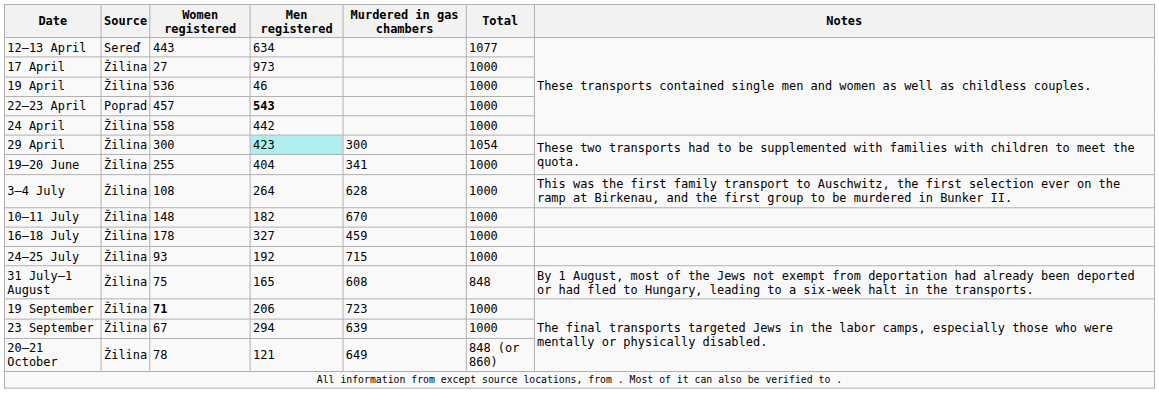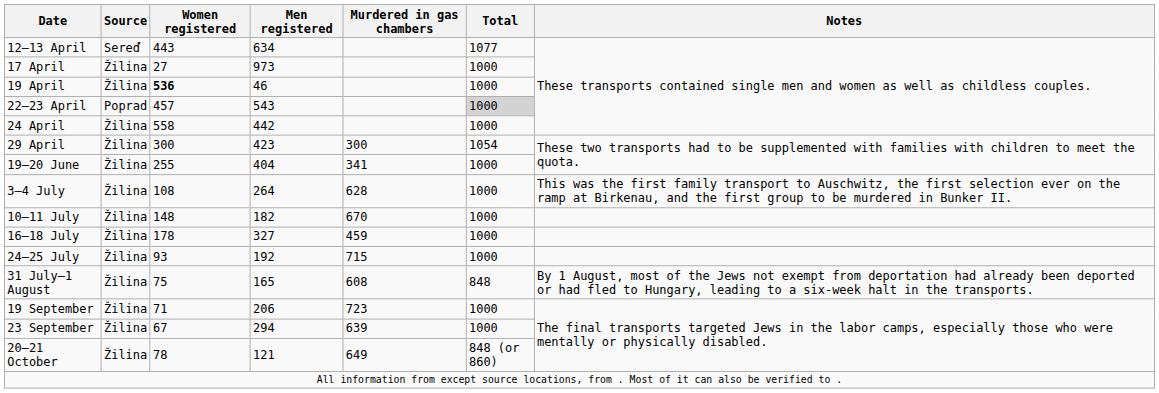(164, 86) normal -> (164, 86) bold
(264, 106) bold -> (264, 106) normal
(483, 106) no background -> (483, 106) lightgrey background
(264, 145) paleturquoise background -> (264, 145) no background
(160, 309) bold -> (160, 309) normal
